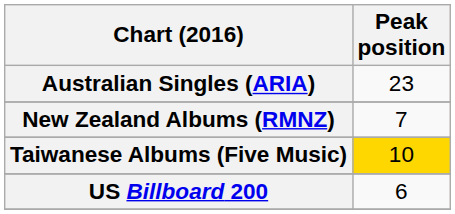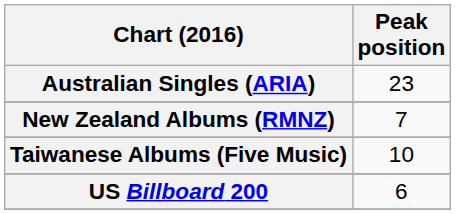(401, 155) gold background -> (401, 155) no background
